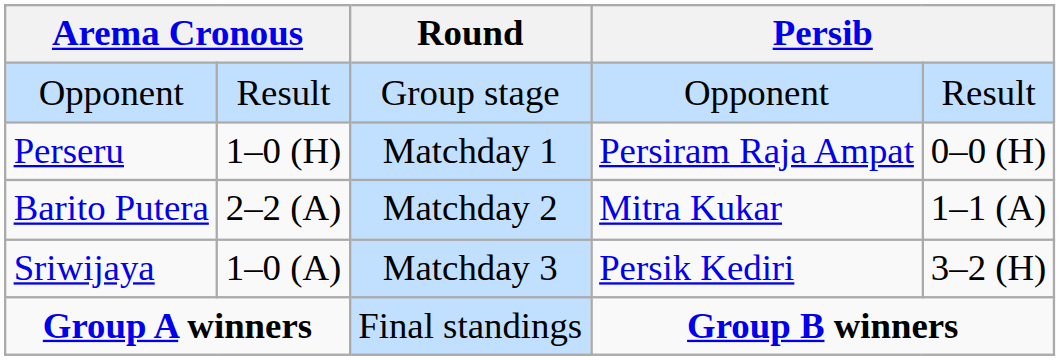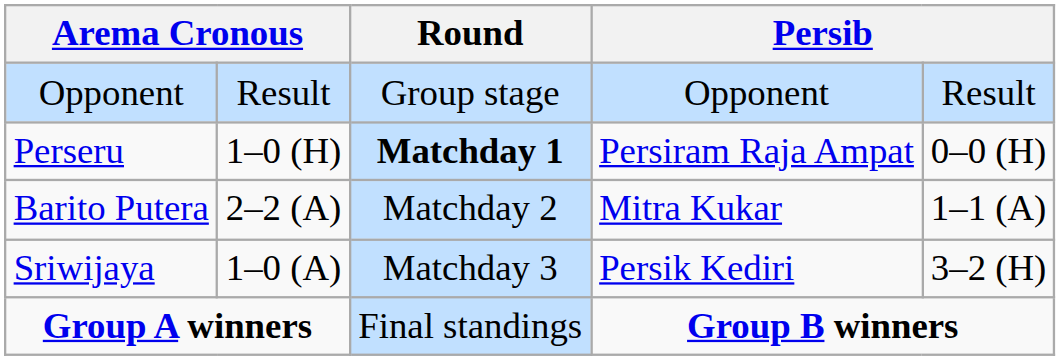(470, 150) normal -> (470, 150) bold
